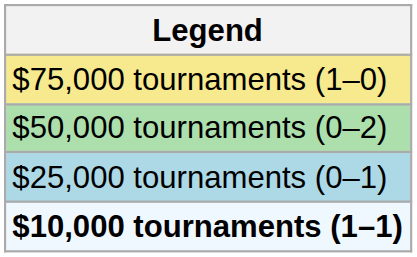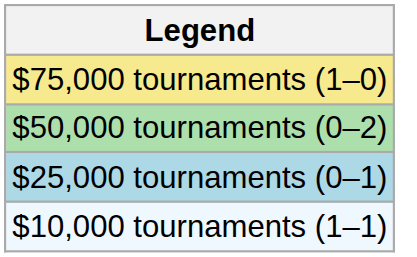(208, 227) bold -> (200, 227) normal
